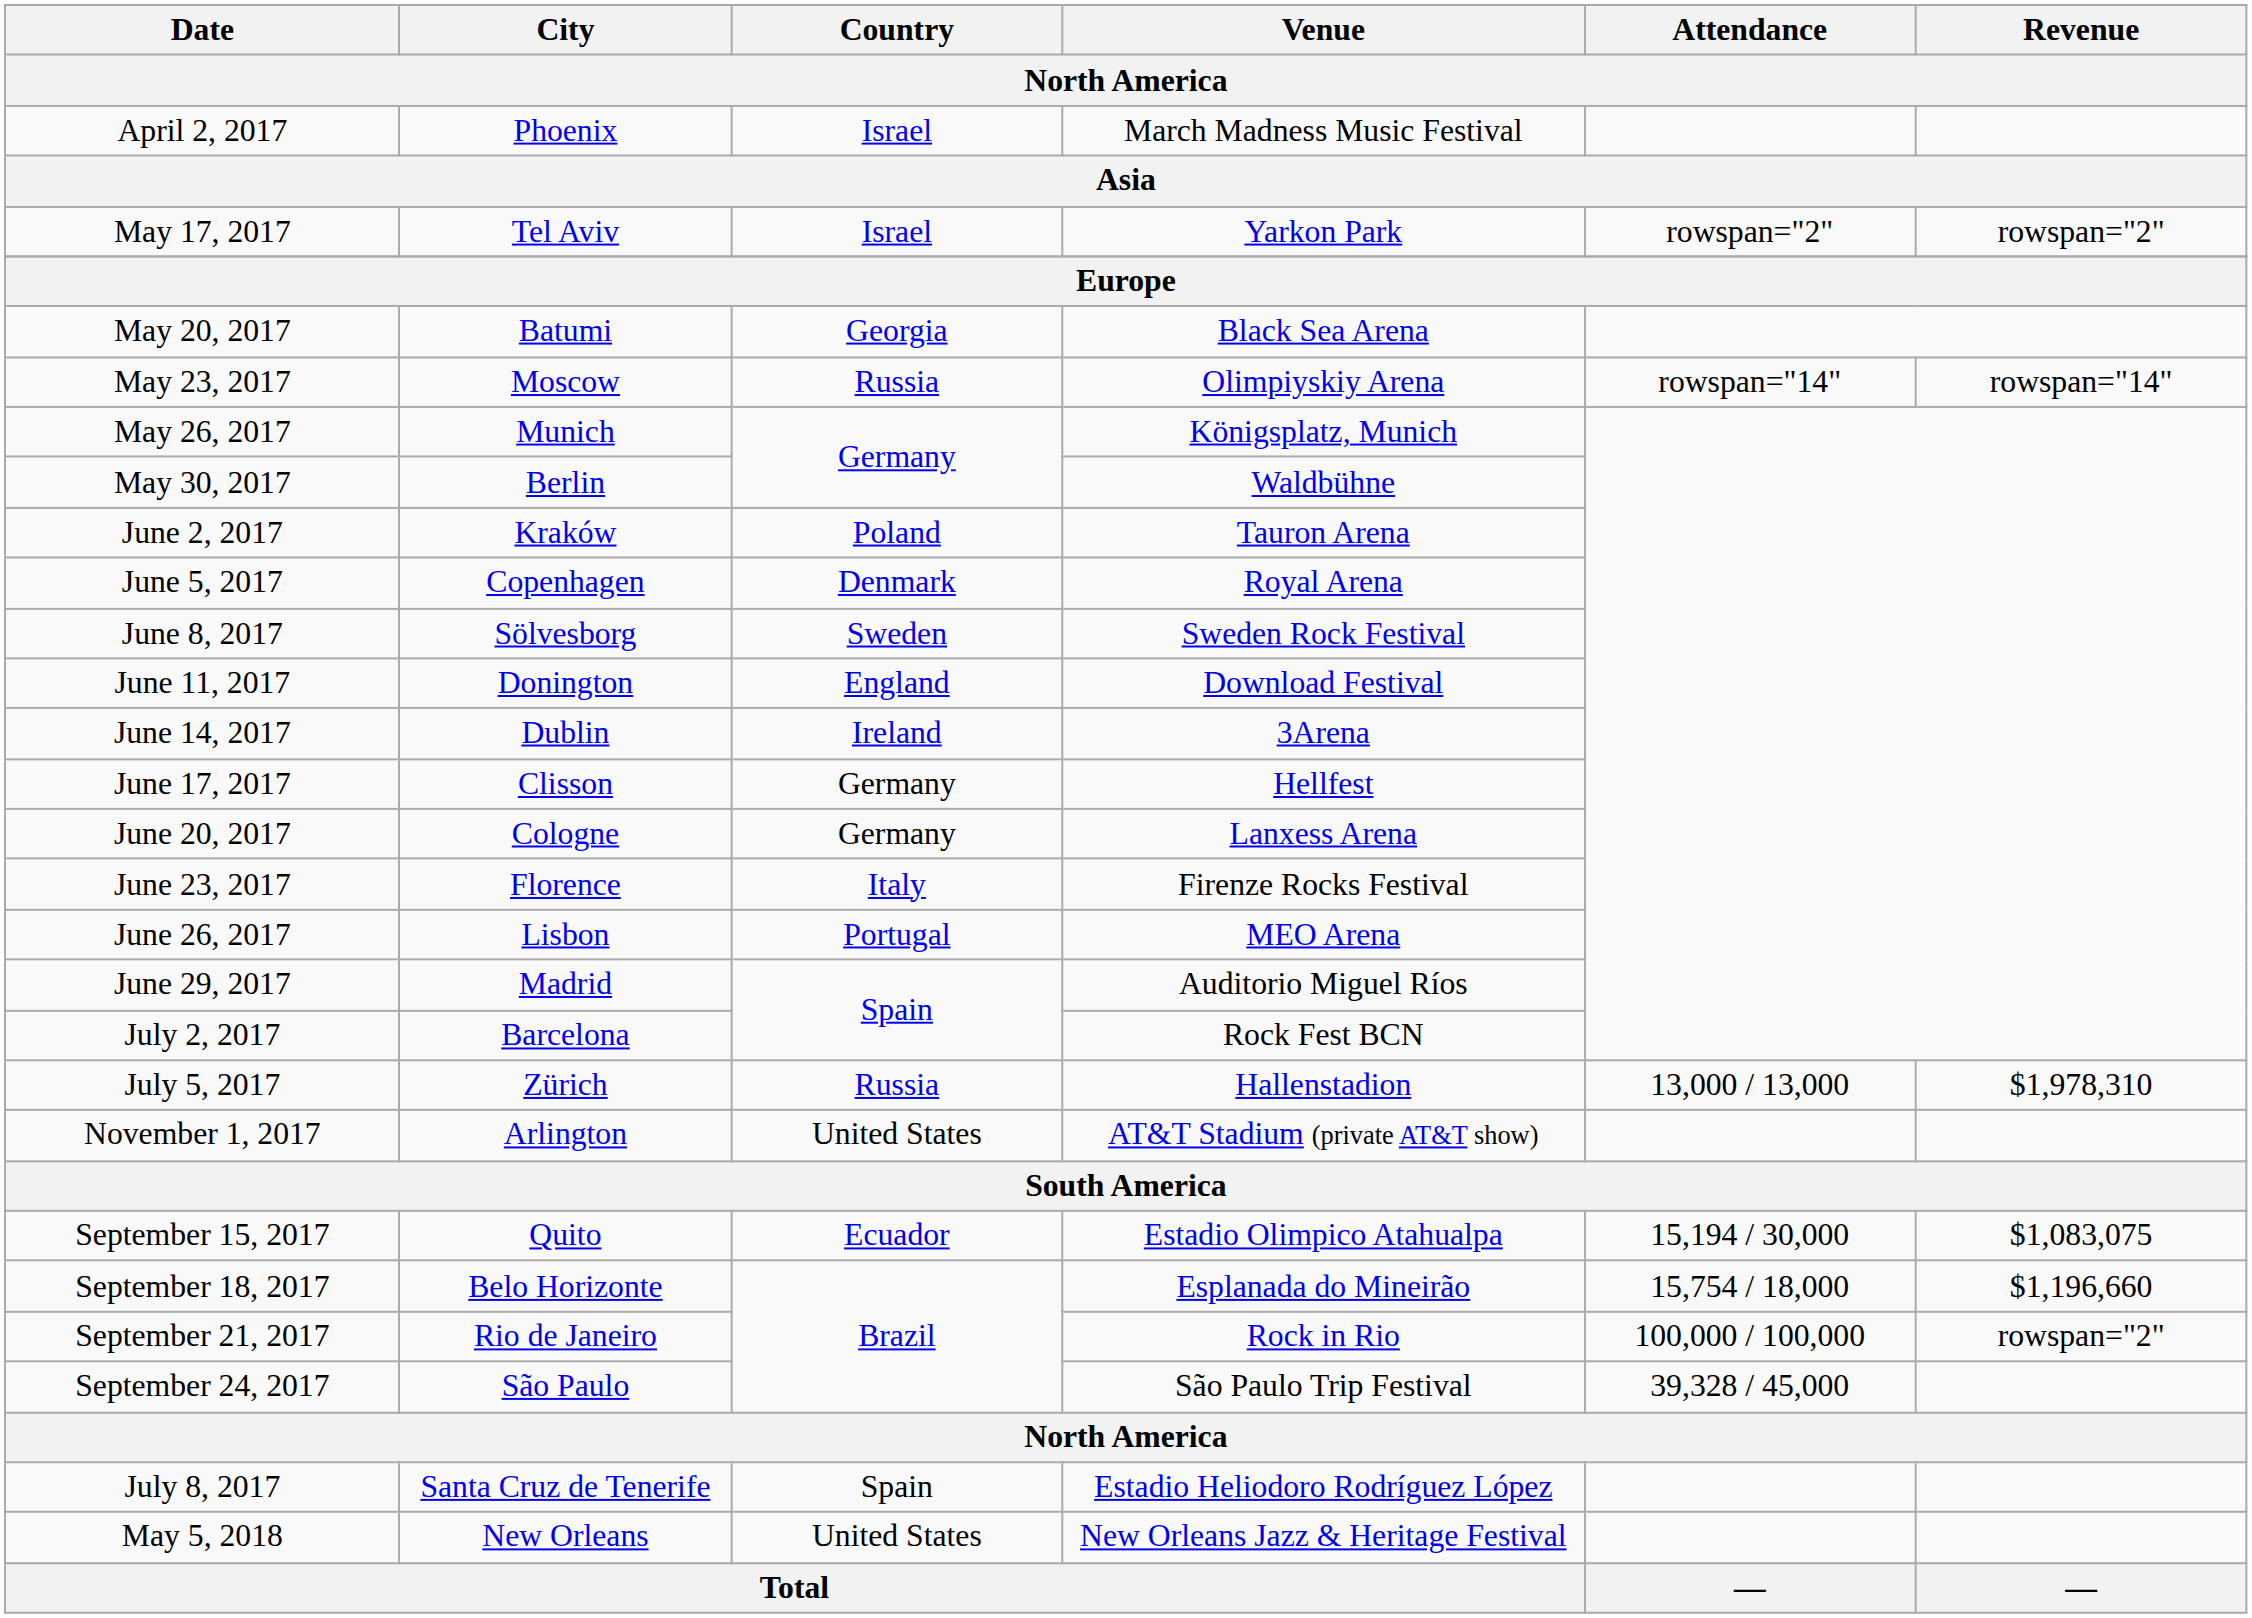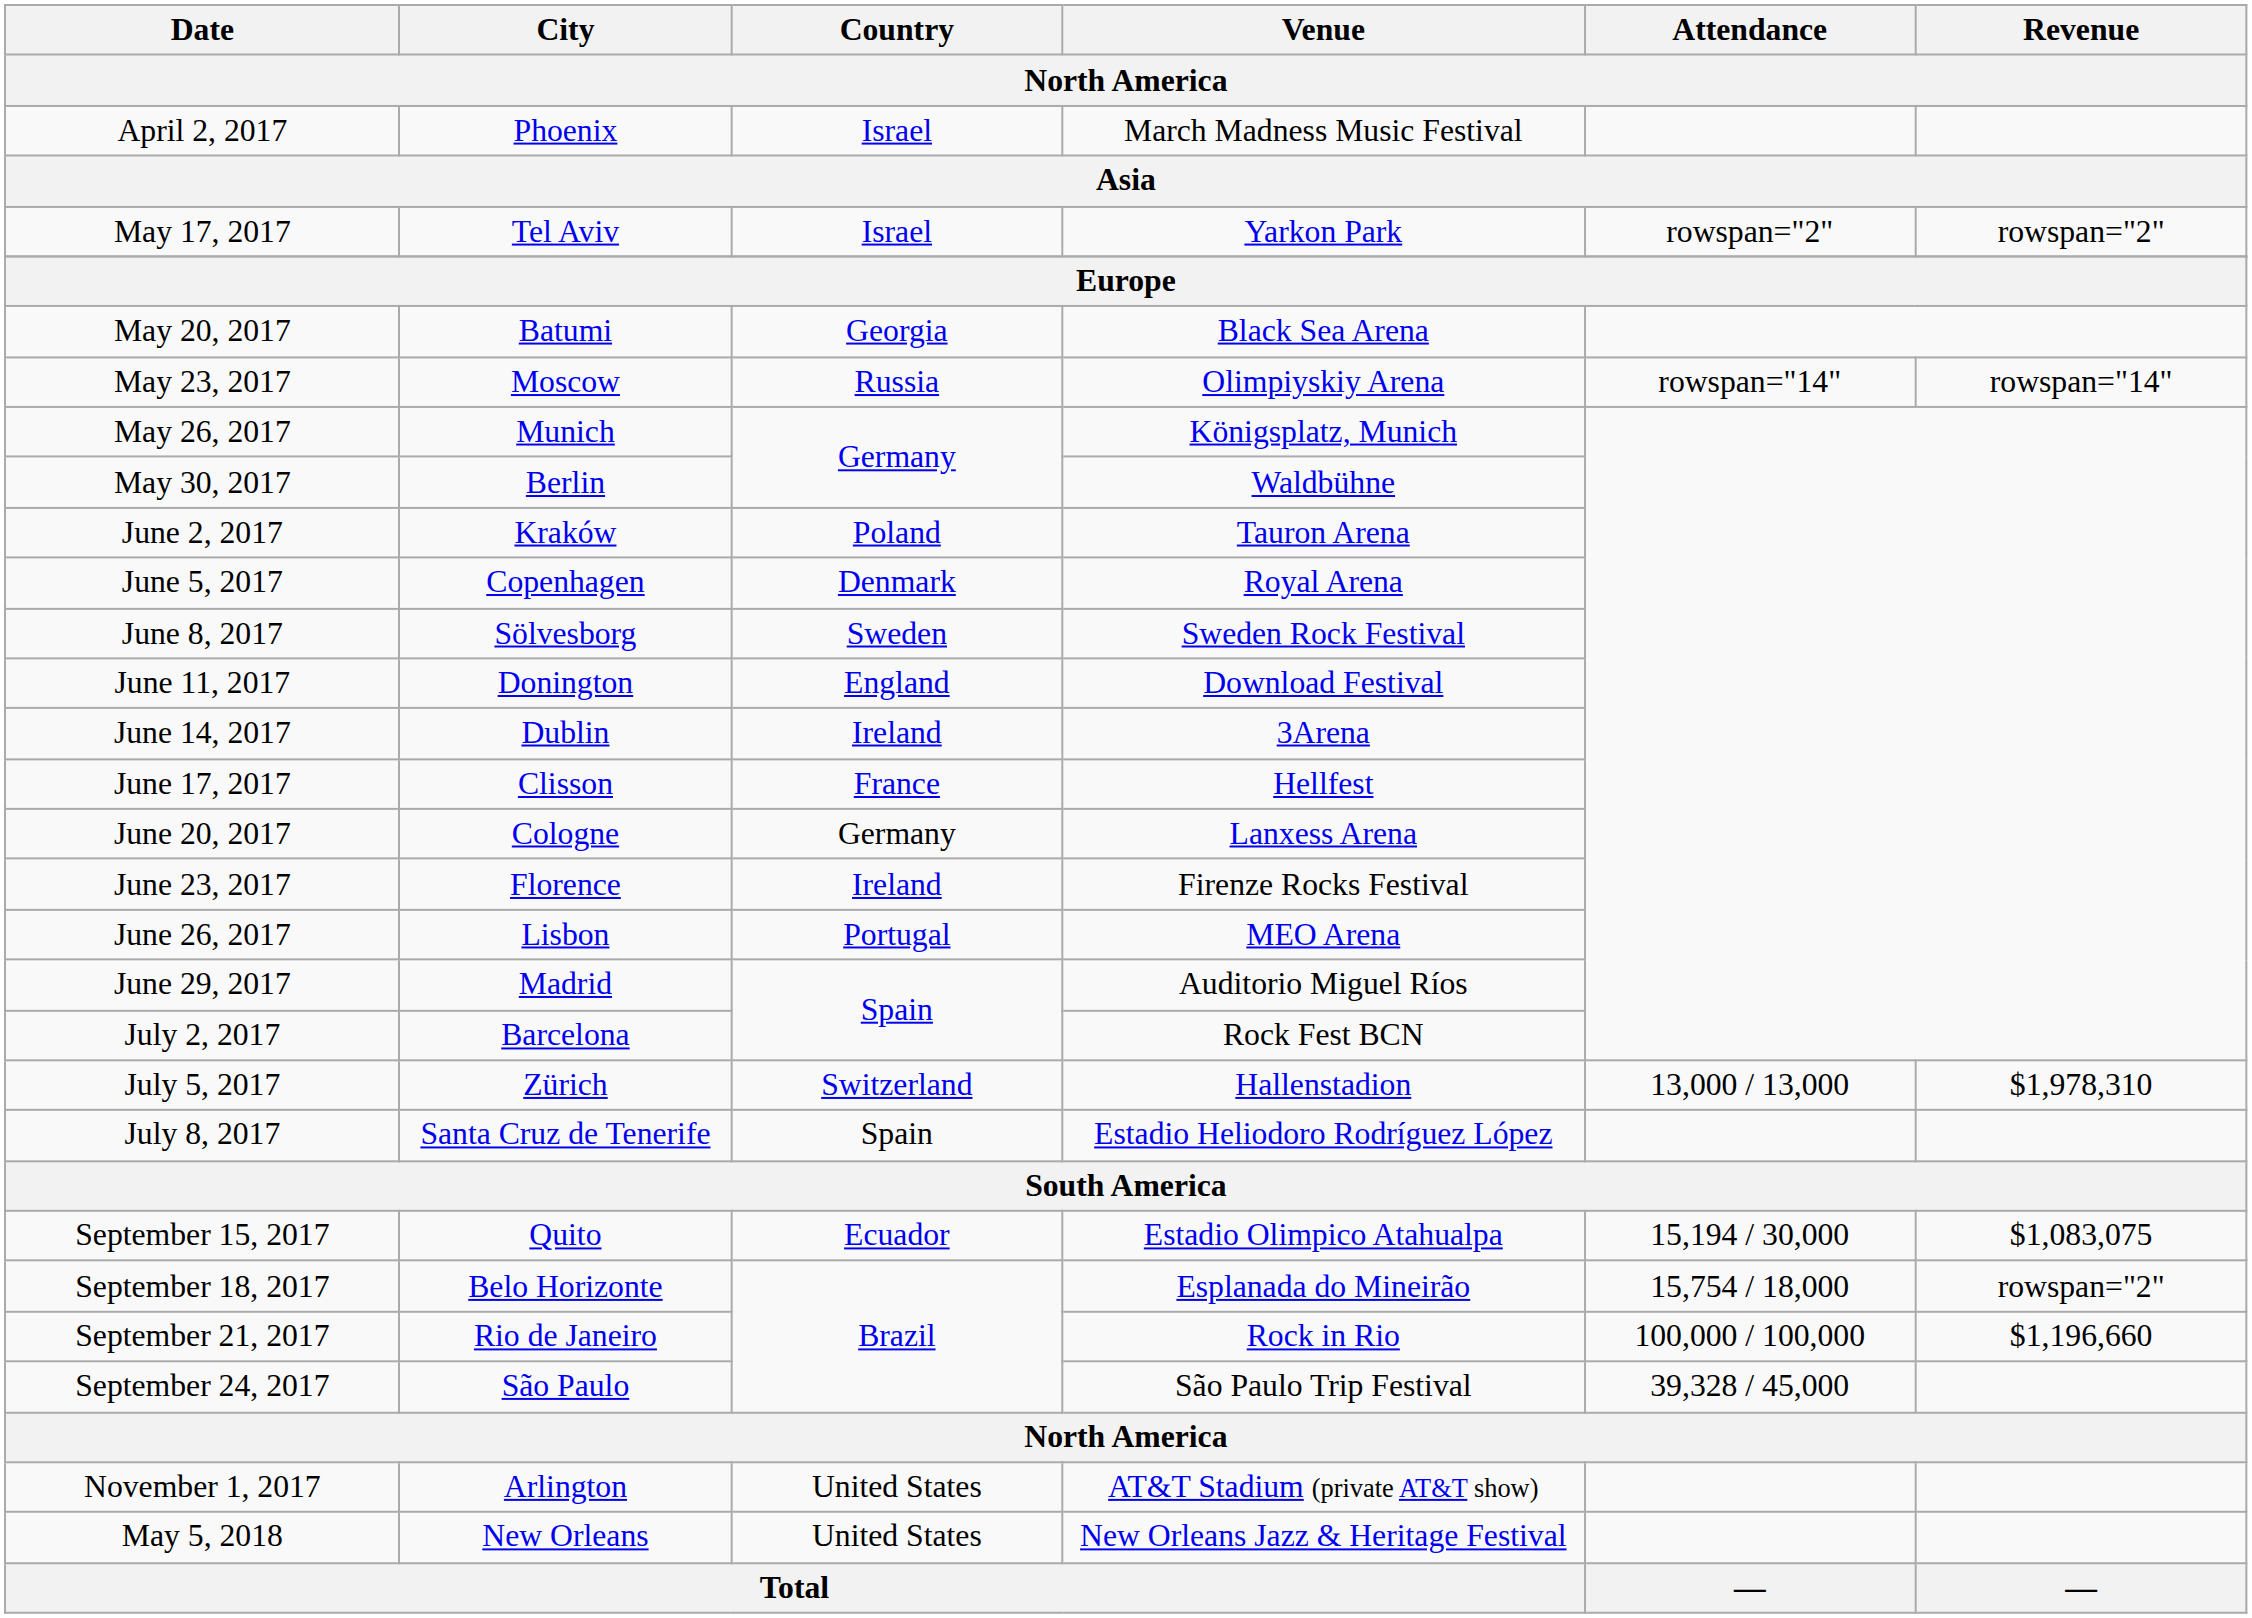(897, 783) Germany -> (897, 783) France
(897, 883) Italy -> (897, 883) Ireland
(897, 1084) Russia -> (897, 1084) Switzerland
rows swapped: (202, 1486) <-> (202, 1134)
(2081, 1285) $1,196,660 -> (2081, 1285) rowspan="2"
(2081, 1335) rowspan="2" -> (2081, 1335) $1,196,660
